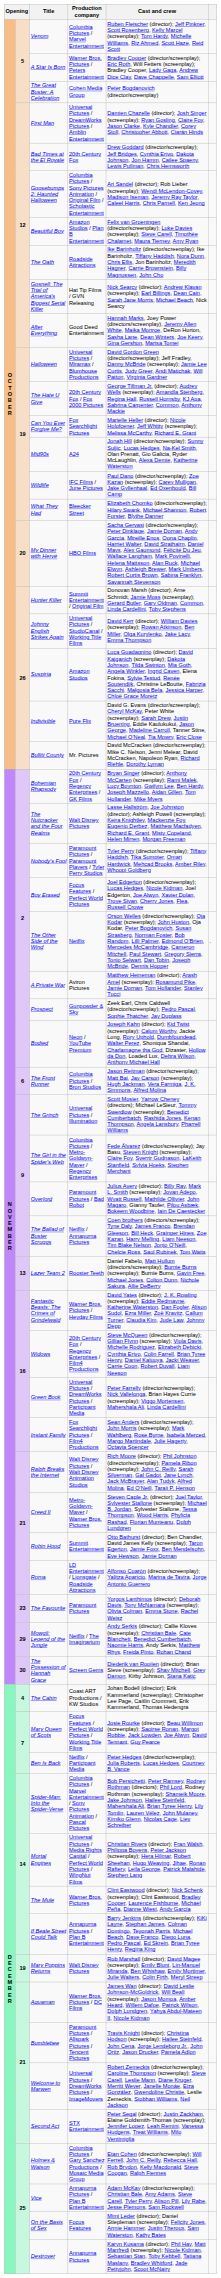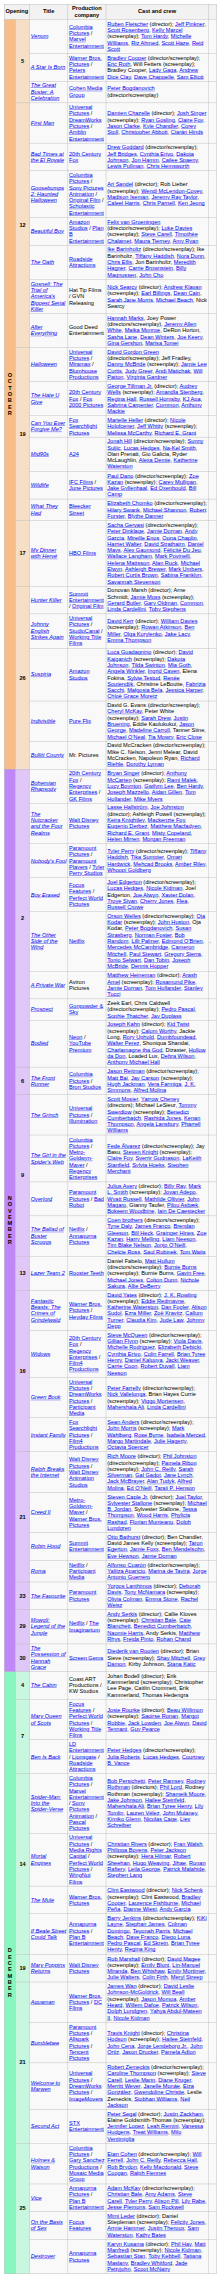(23, 553) 20 -> (23, 553) 17
(86, 1577) LD Entertainment / Lionsgate / Roadside Attractions -> (82, 1571) Netflix / Participant Media
(82, 1763) Netflix / Participant Media -> (86, 1757) LD Entertainment / Lionsgate / Roadside Attractions
